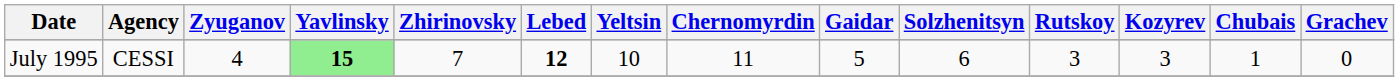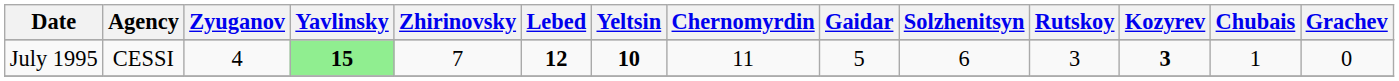(629, 57) normal -> (629, 57) bold
(1165, 57) normal -> (1165, 57) bold
